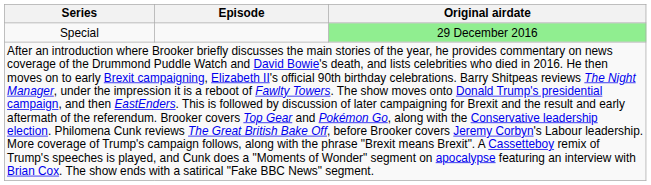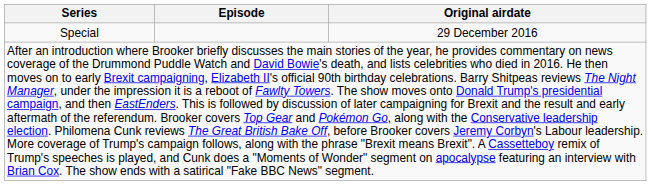(487, 32) lightgreen background -> (487, 32) no background
